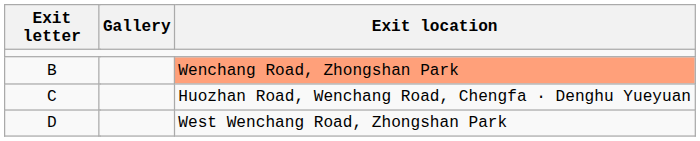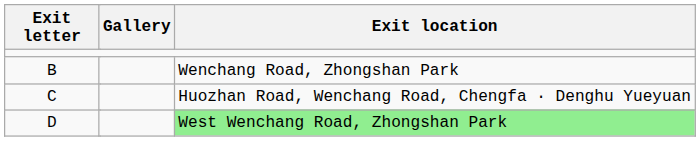(319, 70) lightsalmon background -> (319, 70) no background
(343, 123) no background -> (343, 123) lightgreen background
